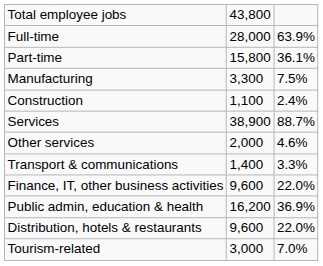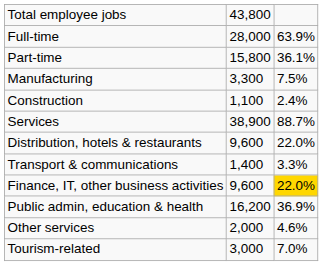rows swapped: (105, 228) <-> (51, 143)
(296, 185) no background -> (296, 185) gold background
